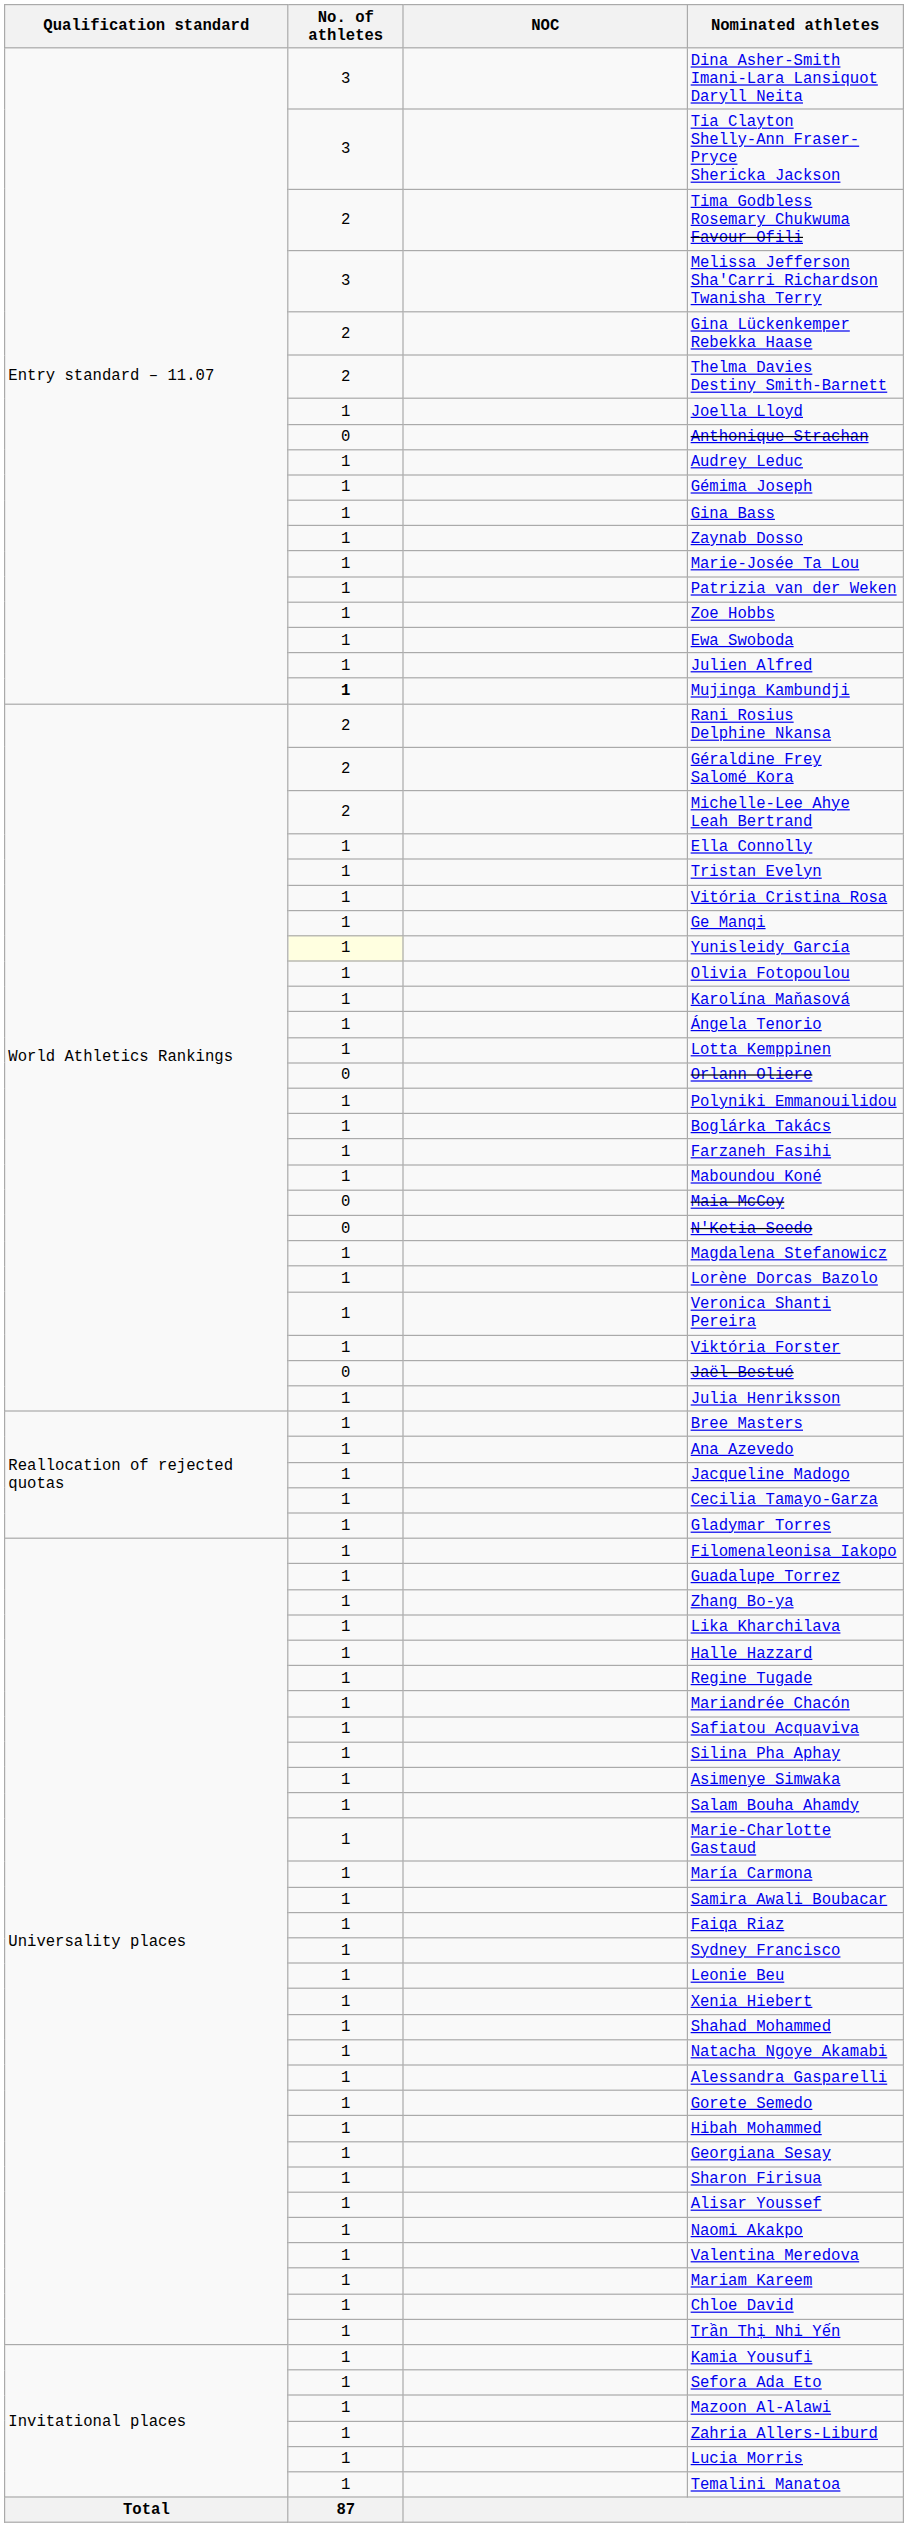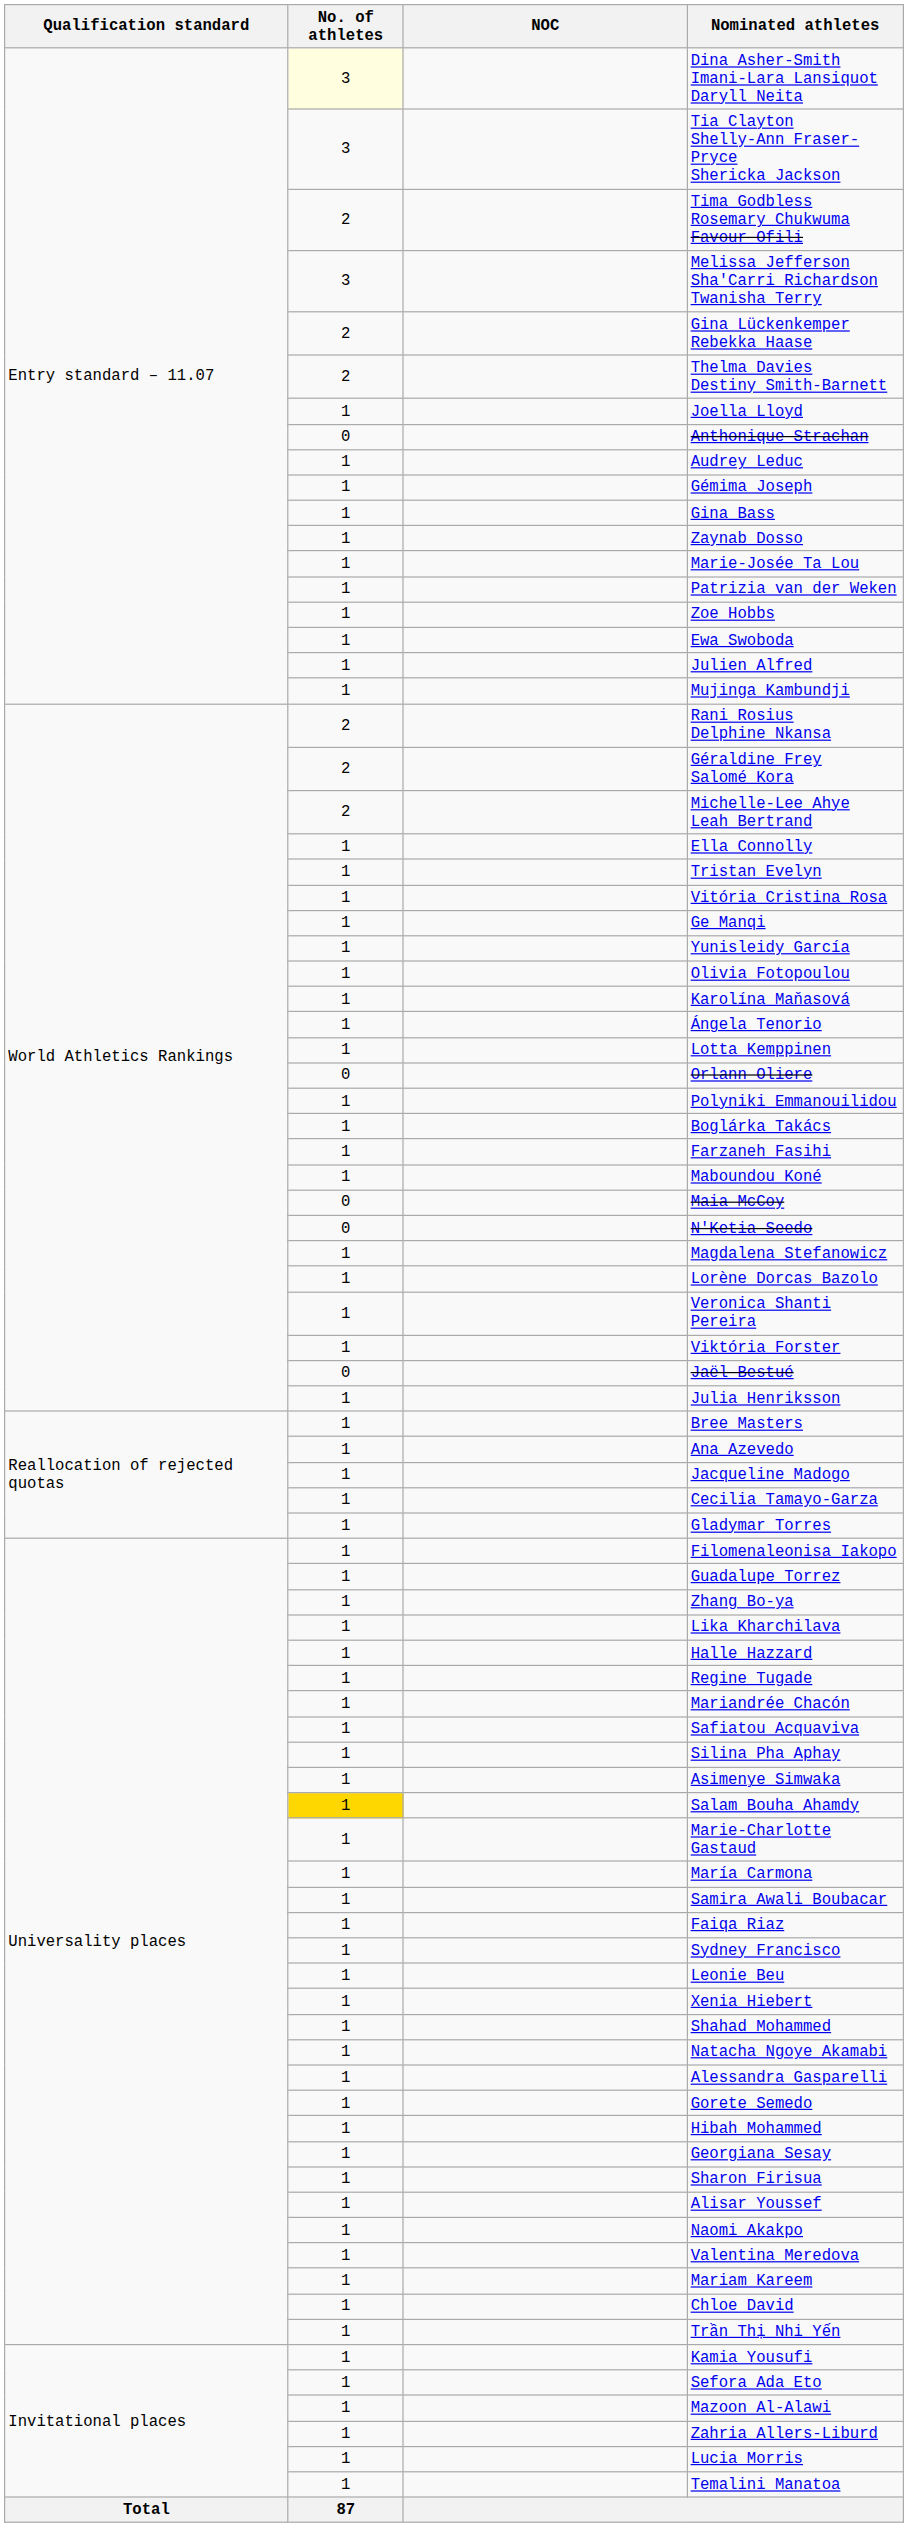(346, 79) no background -> (346, 79) lightyellow background
(346, 691) bold -> (346, 691) normal
(346, 948) lightyellow background -> (346, 948) no background
(346, 1805) no background -> (346, 1805) gold background
